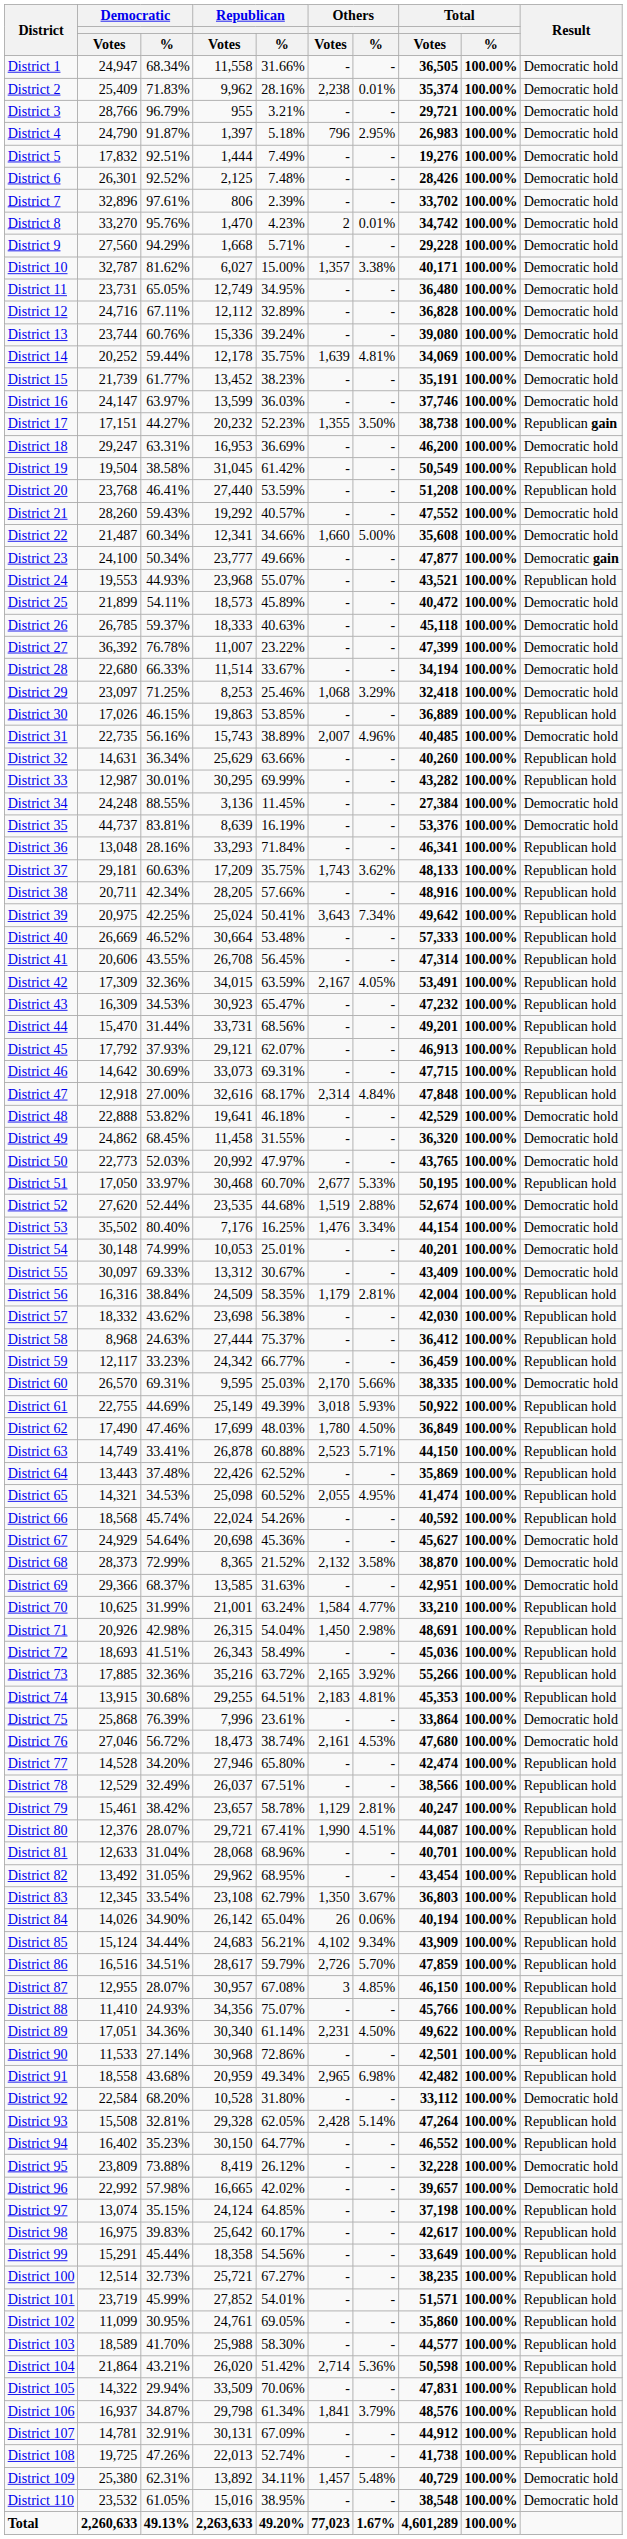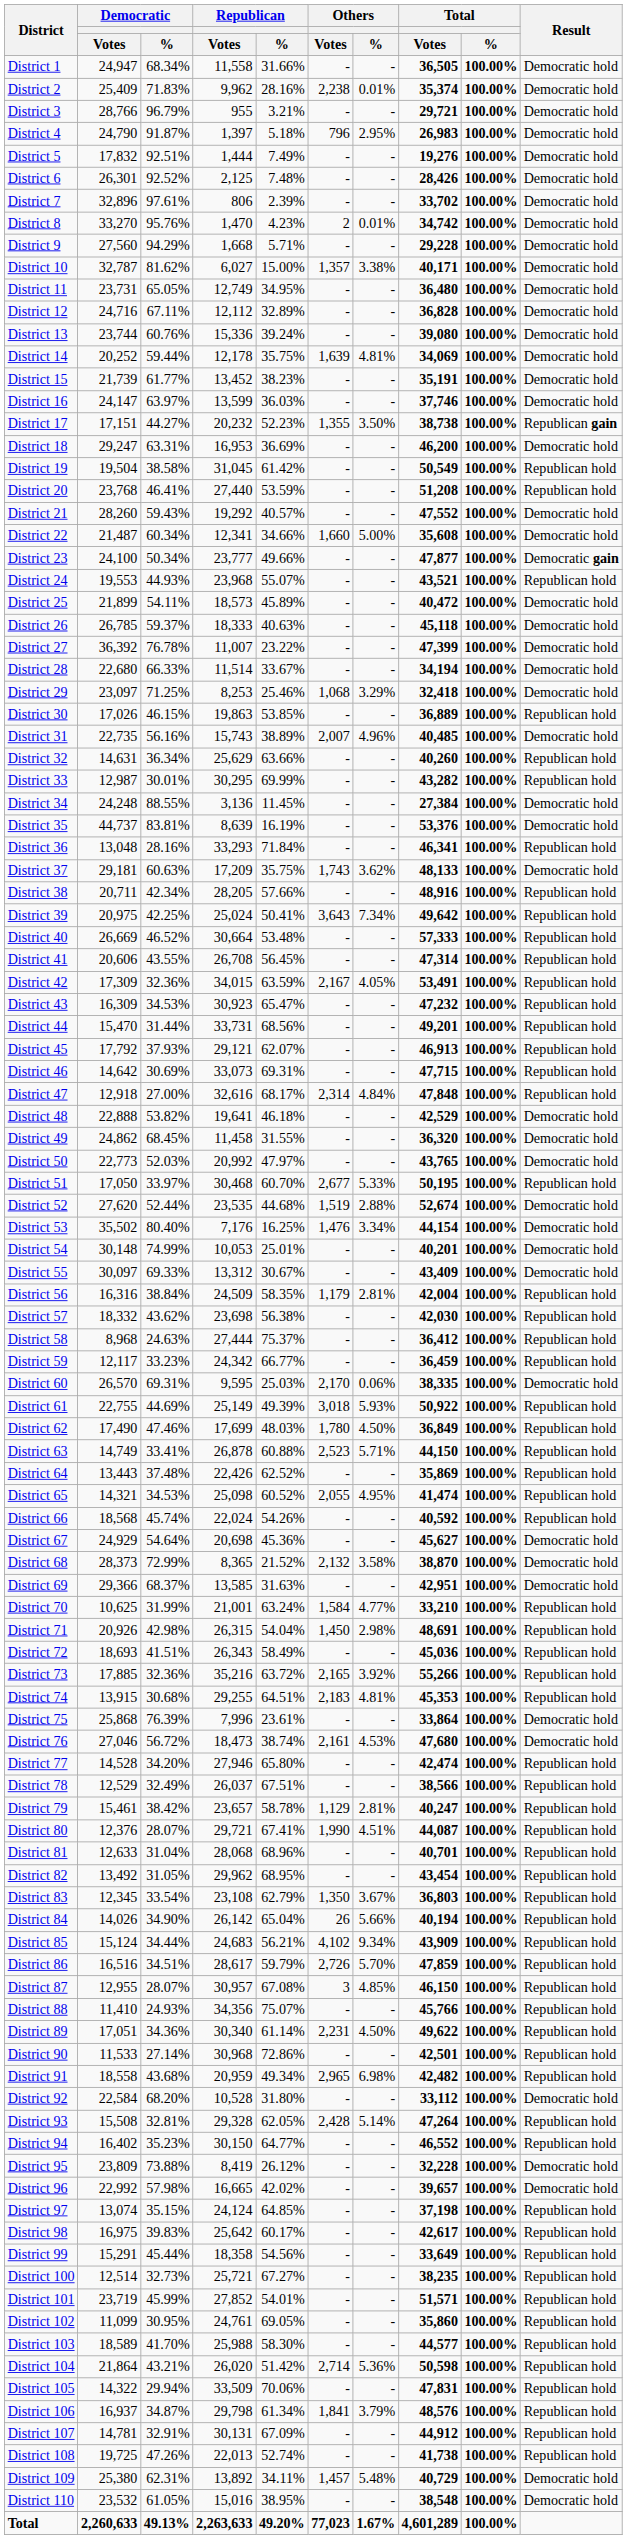(570, 870) Republican hold -> (571, 870) Democratic hold
(377, 1384) 5.66% -> (377, 1384) 0.06%
(377, 1920) 0.06% -> (377, 1920) 5.66%
